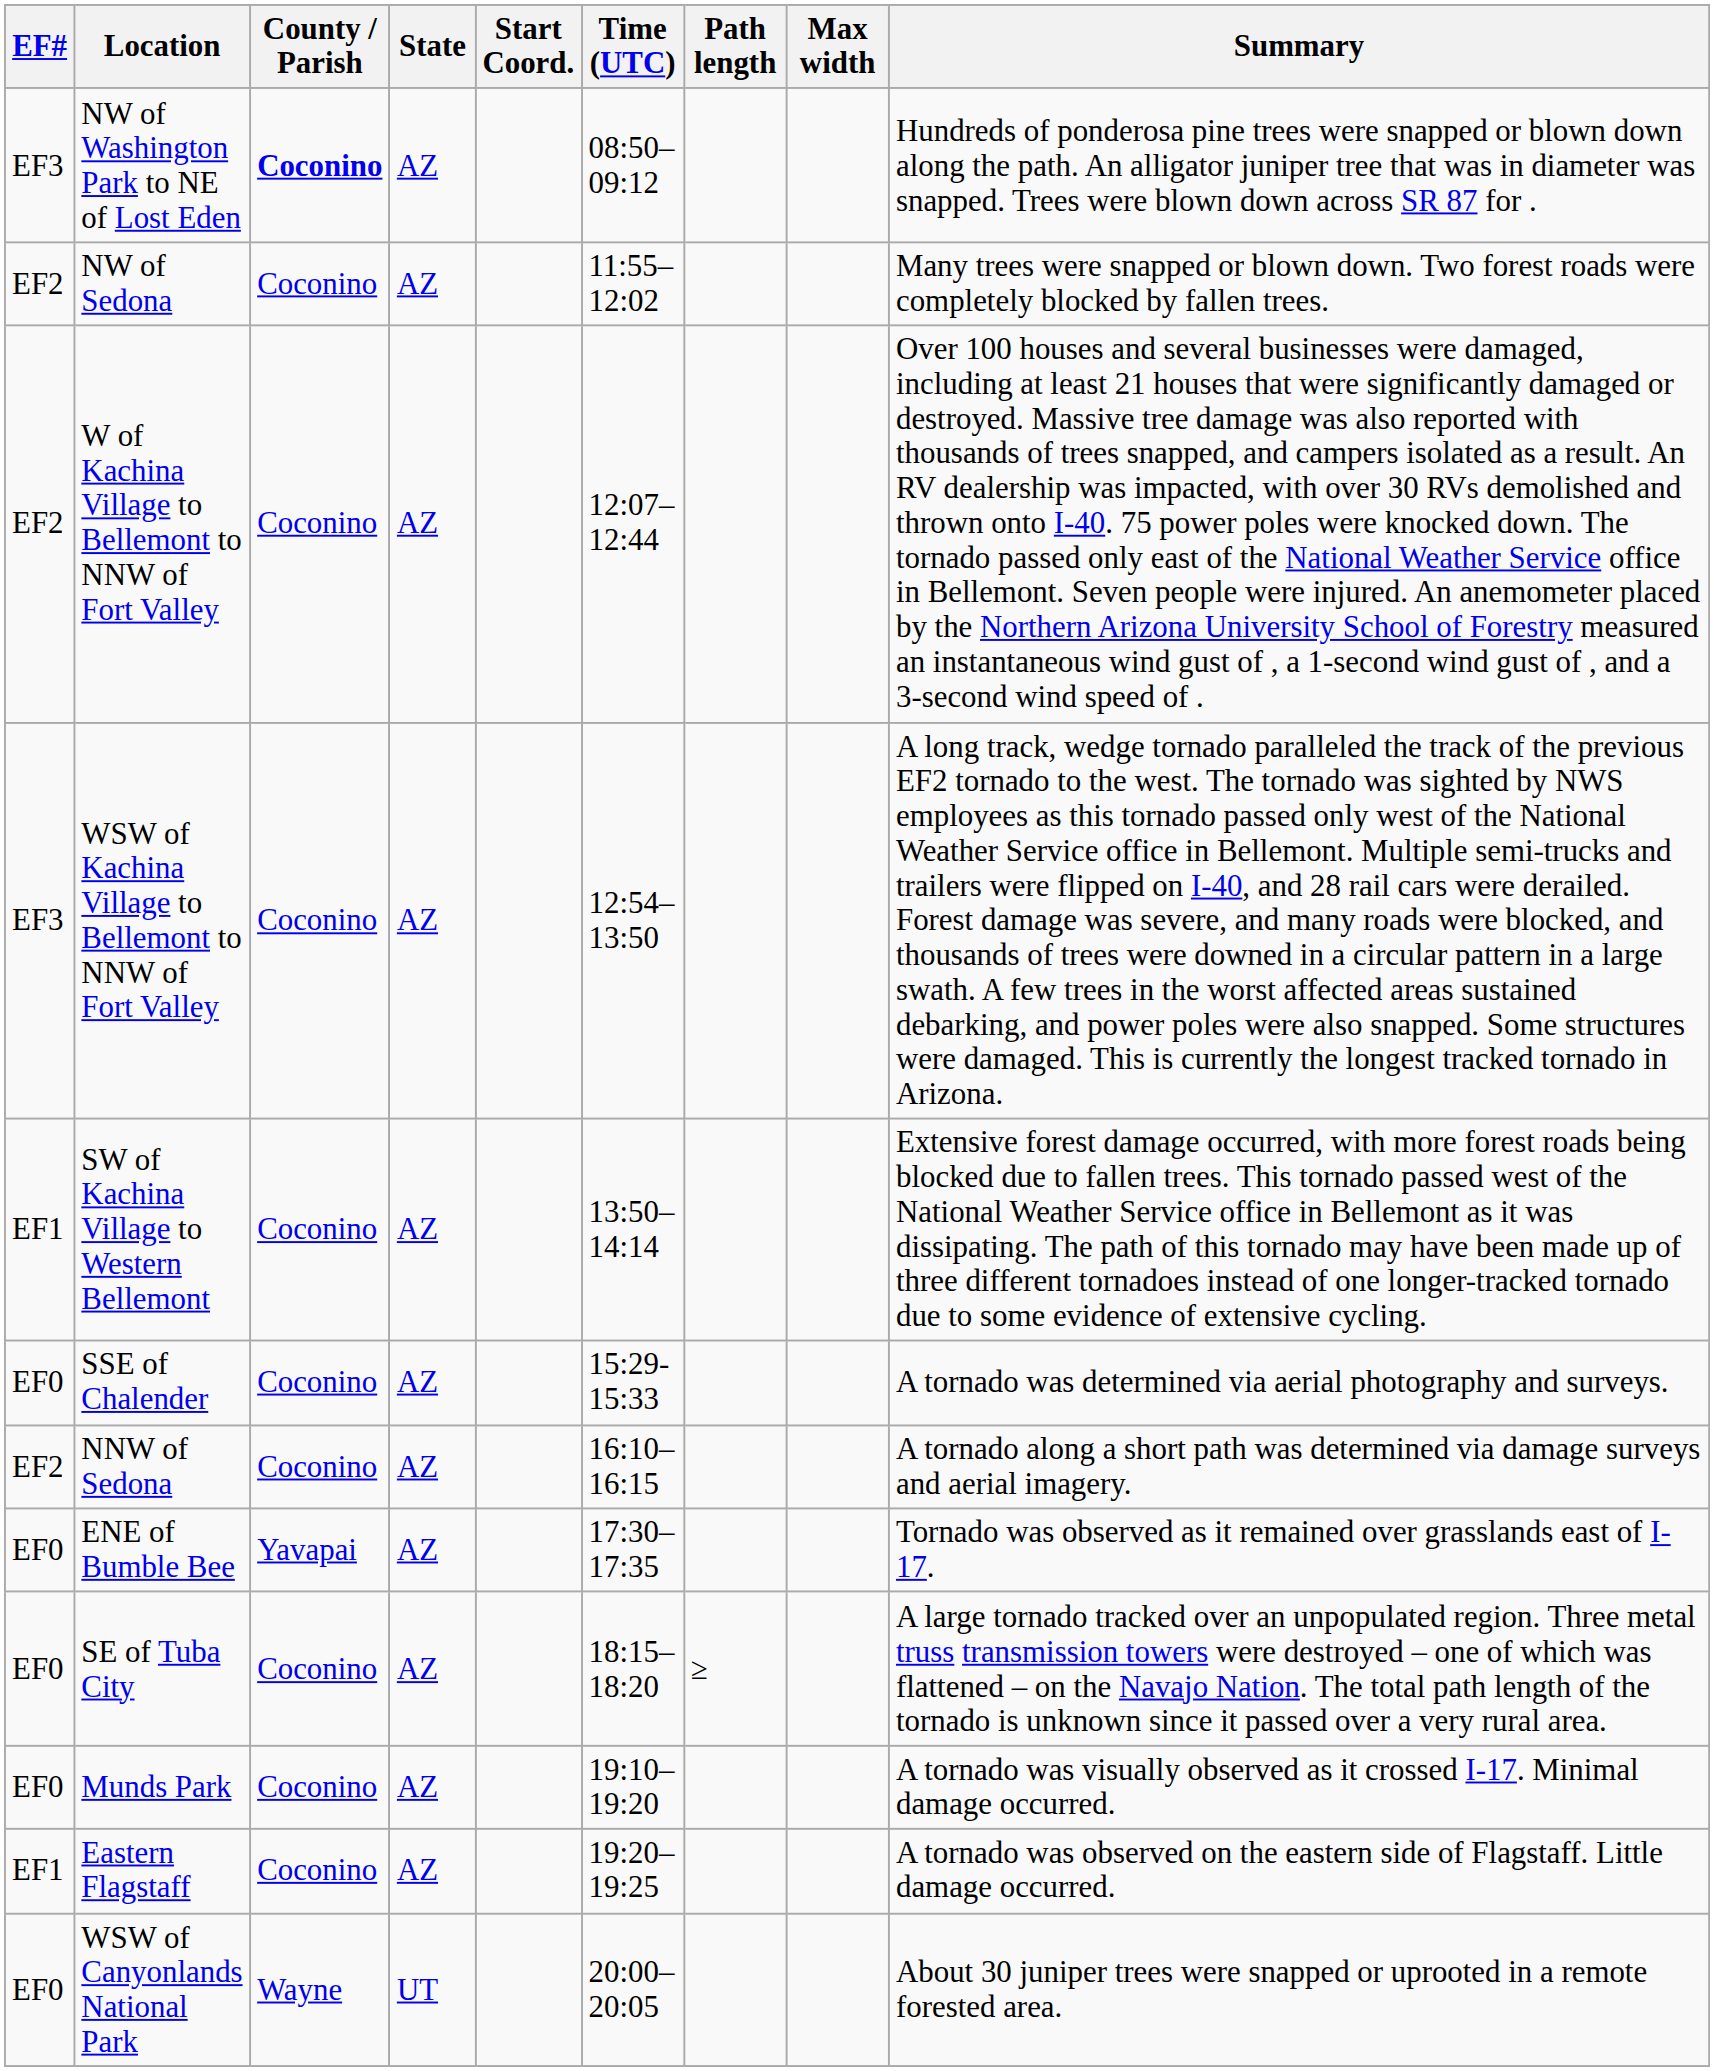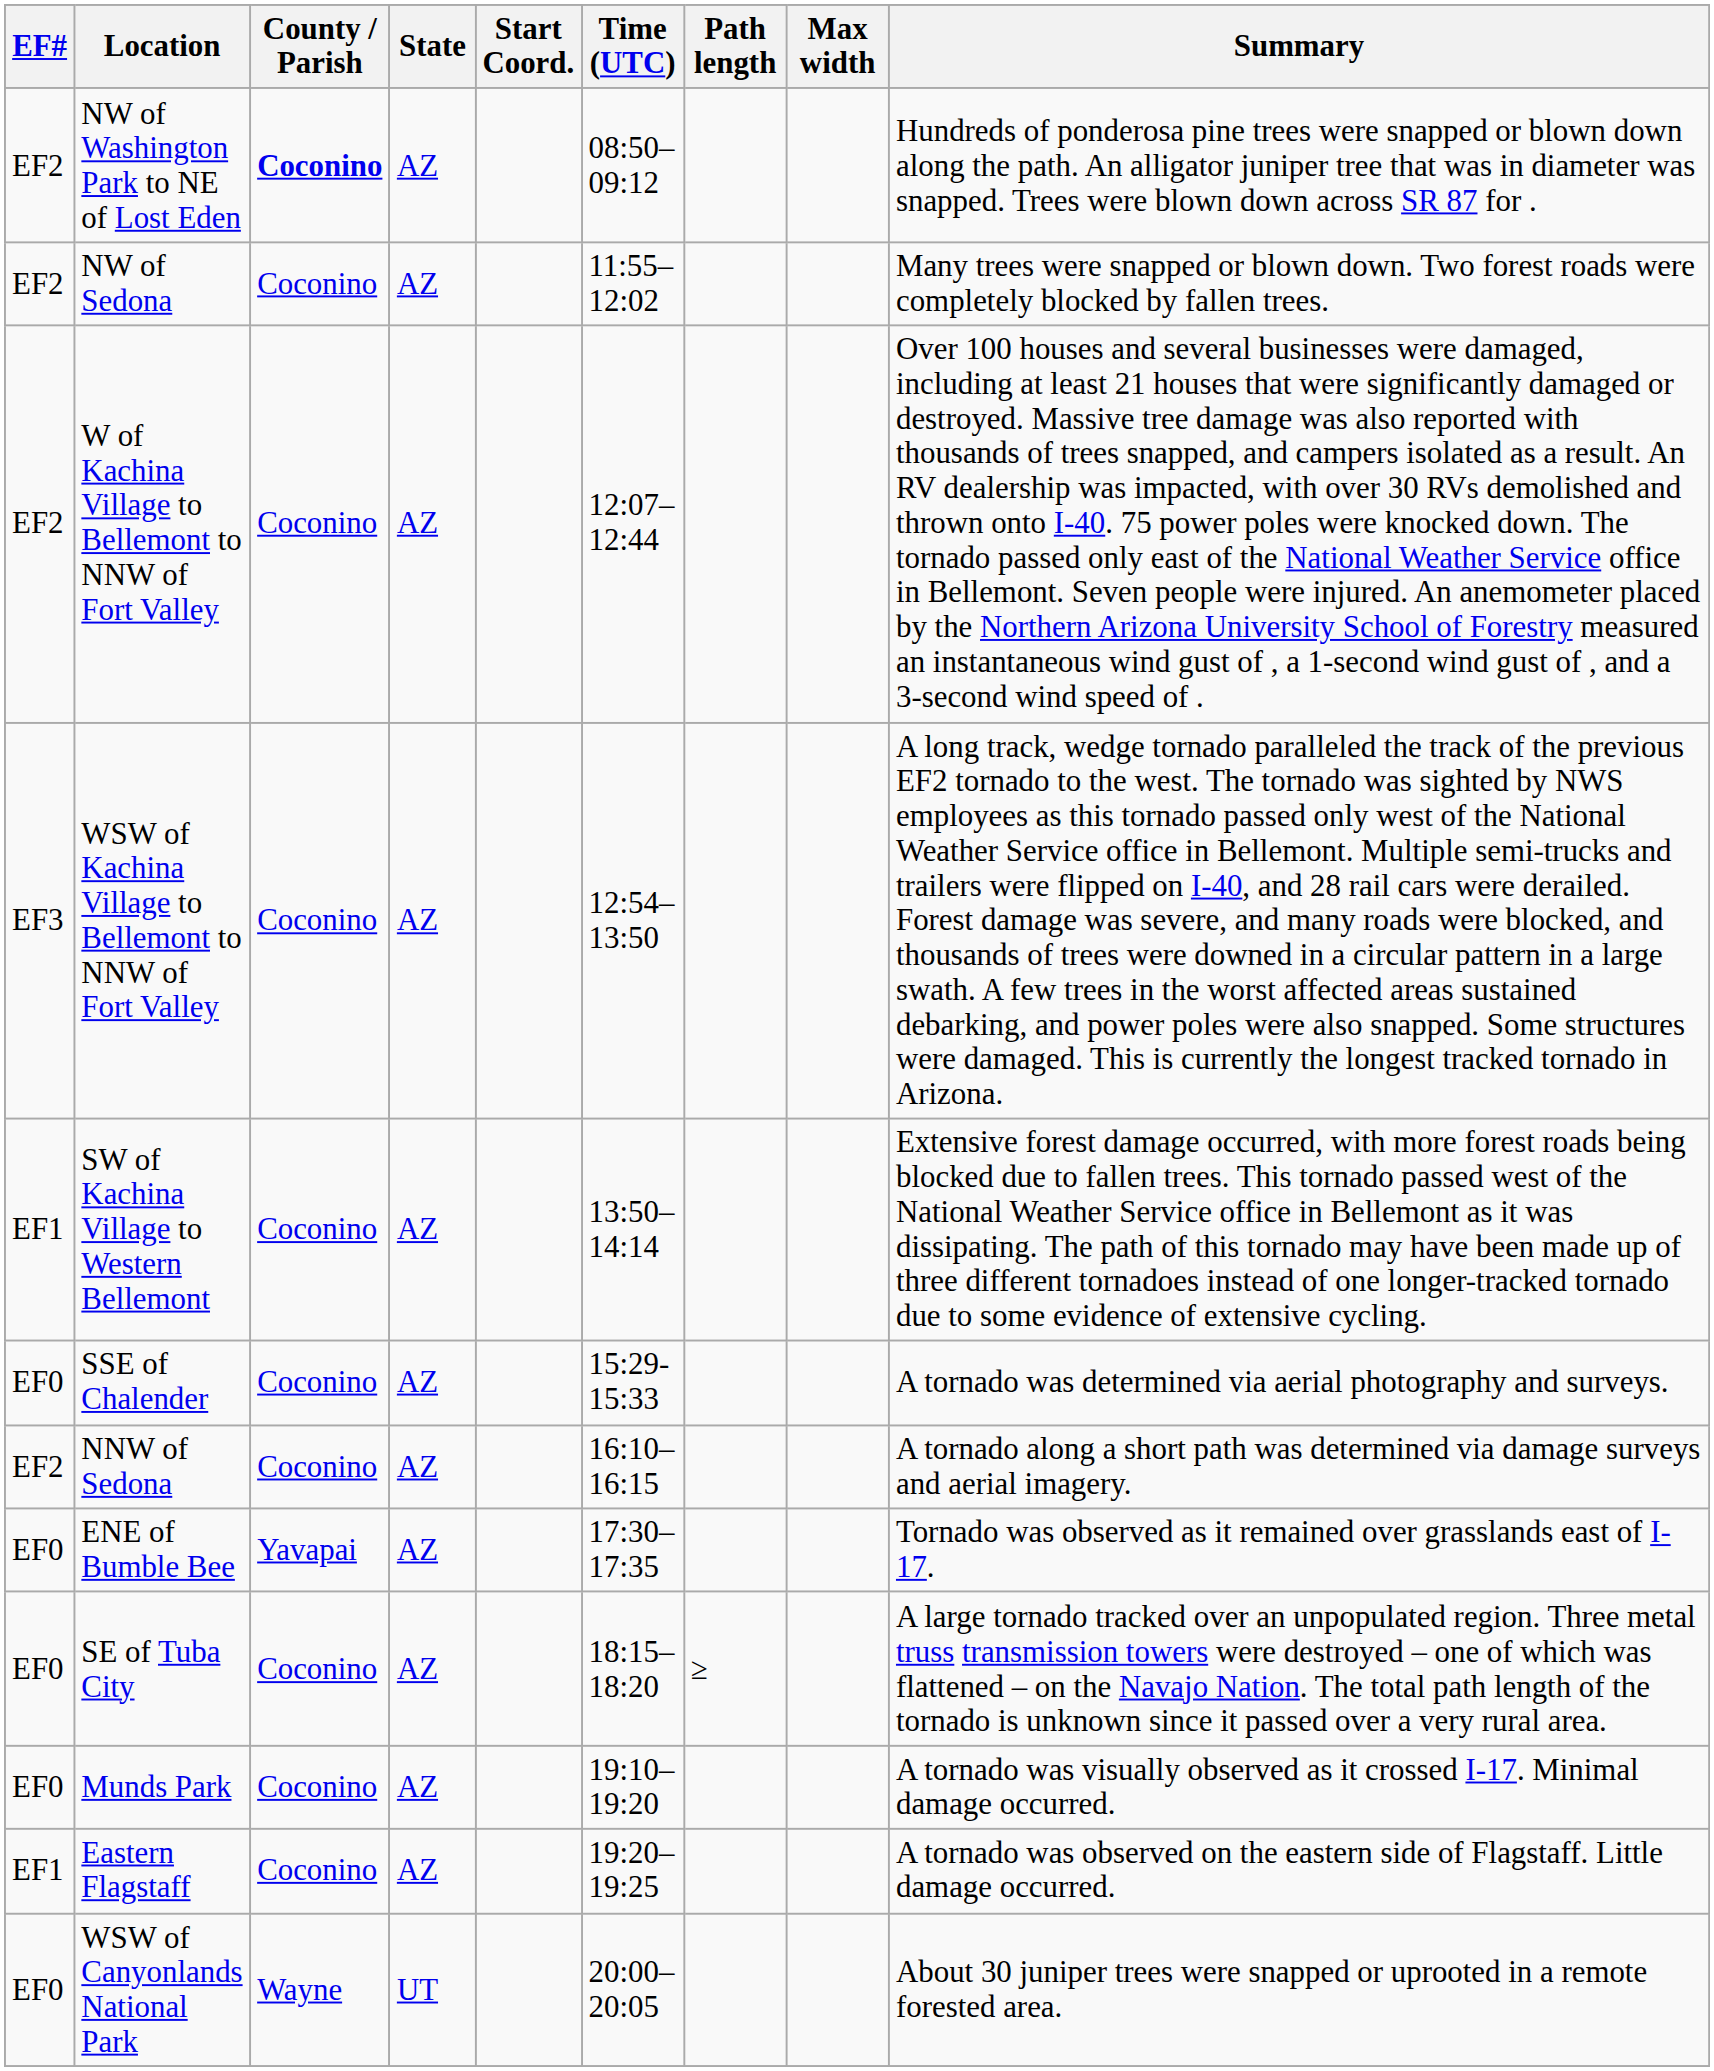(38, 164) EF3 -> (38, 164) EF2
